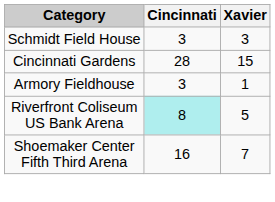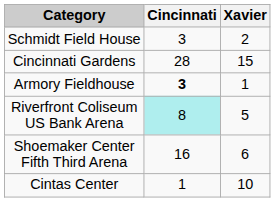(245, 38) 3 -> (245, 38) 2
(182, 84) normal -> (182, 84) bold
(245, 154) 7 -> (245, 154) 6
+ row: (74, 185)
